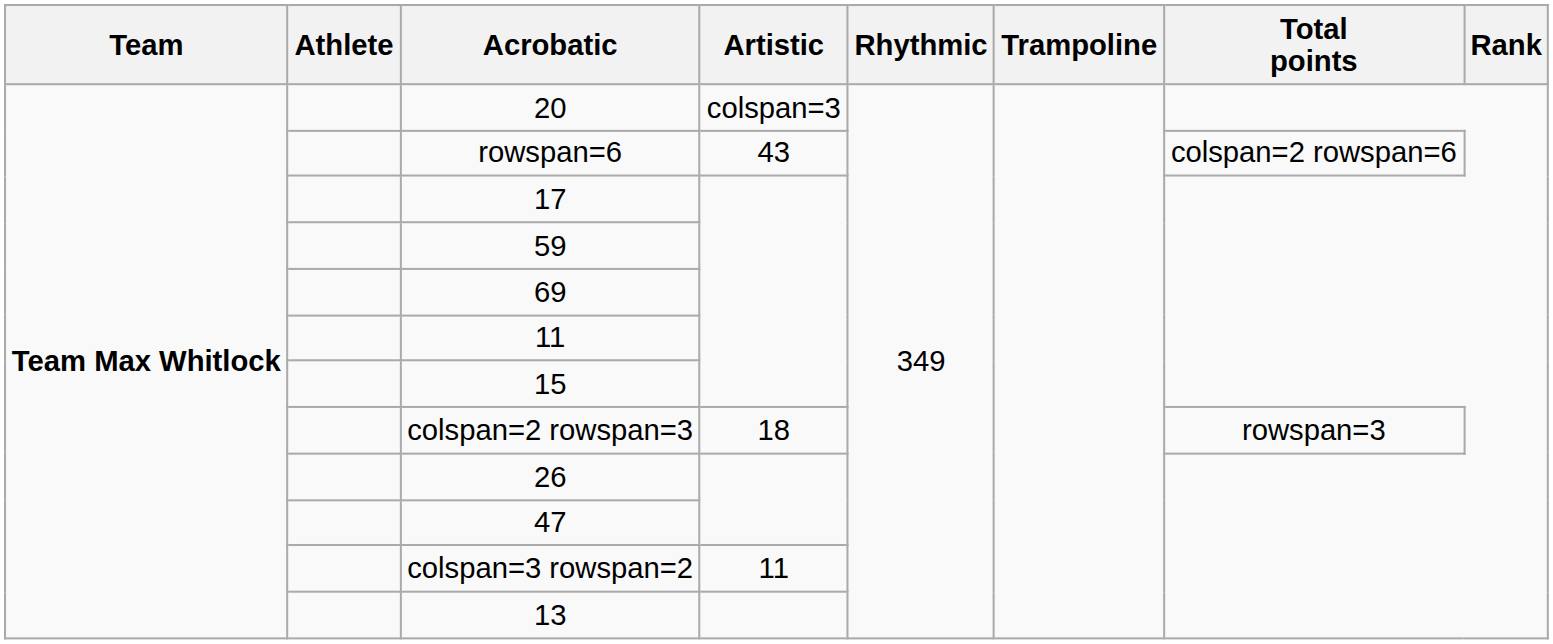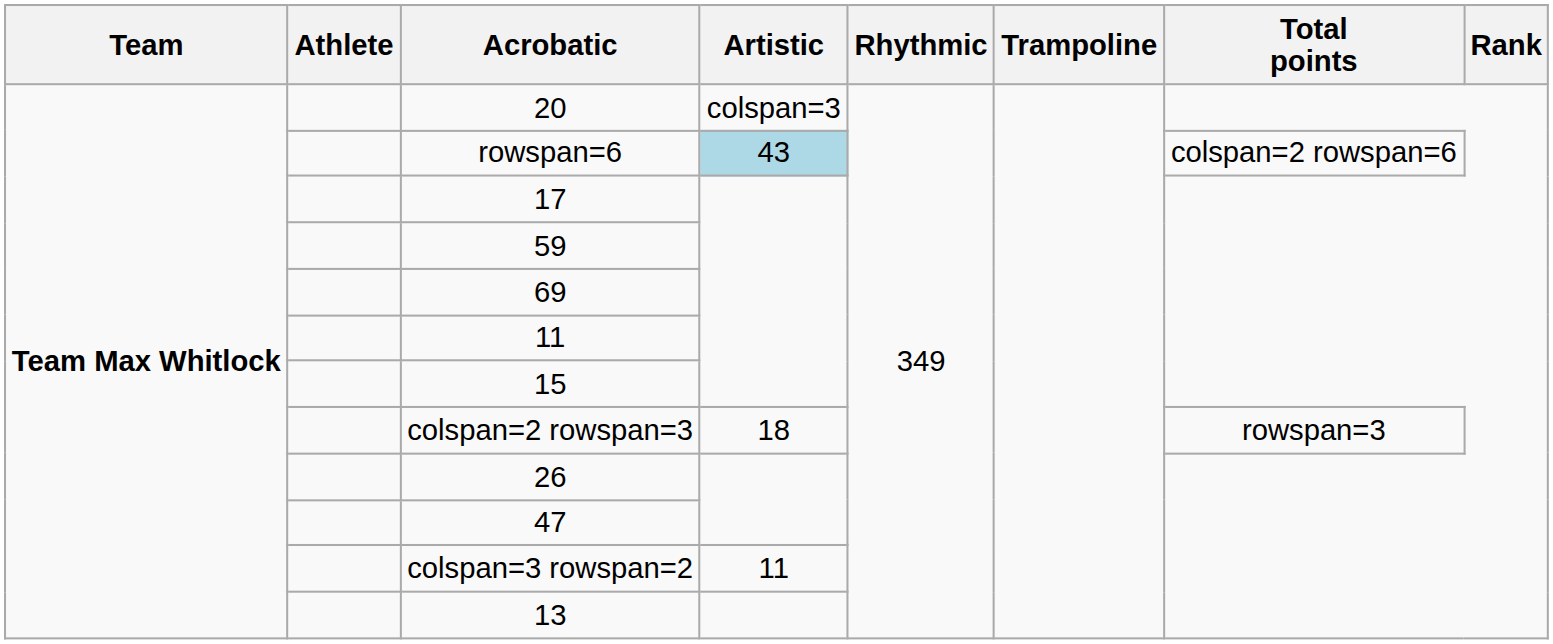(774, 153) no background -> (774, 153) lightblue background
